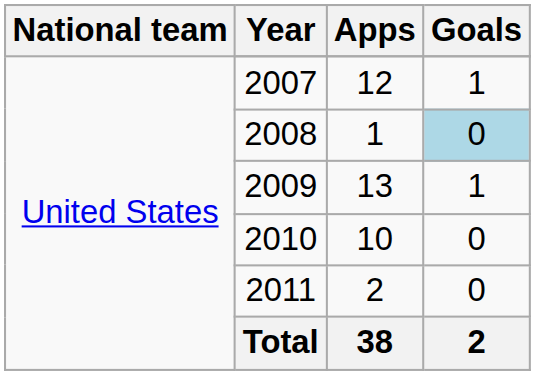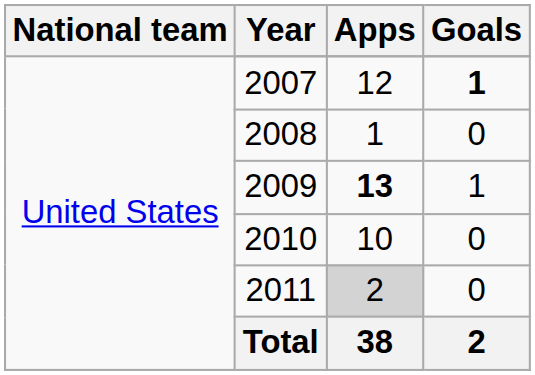(477, 82) normal -> (477, 82) bold
(477, 134) lightblue background -> (477, 134) no background
(375, 186) normal -> (375, 186) bold
(375, 290) no background -> (375, 290) lightgrey background
